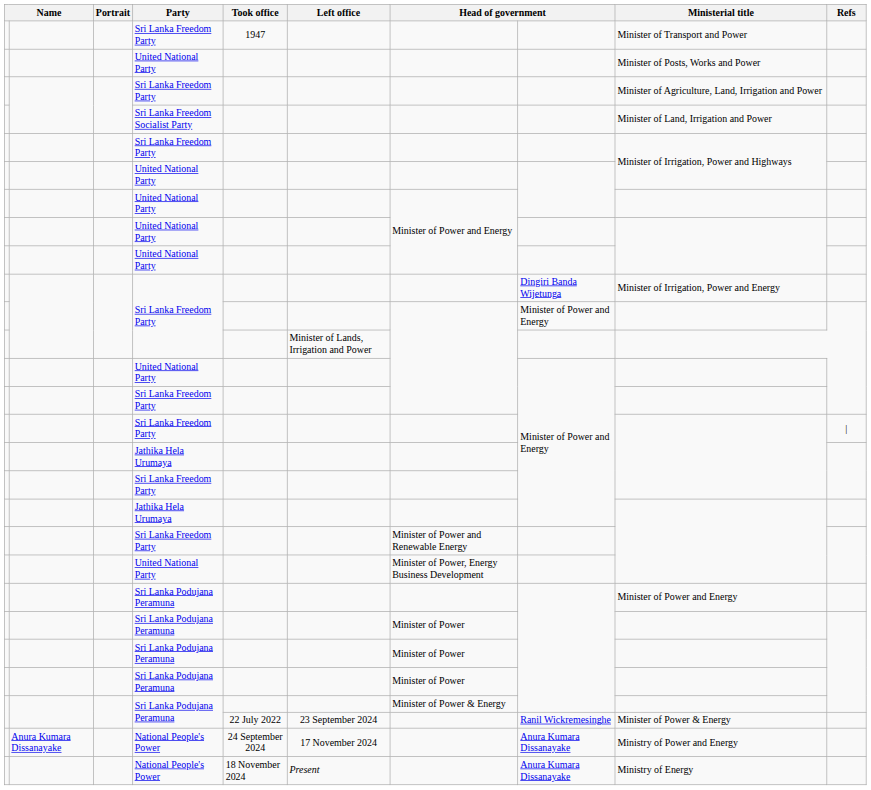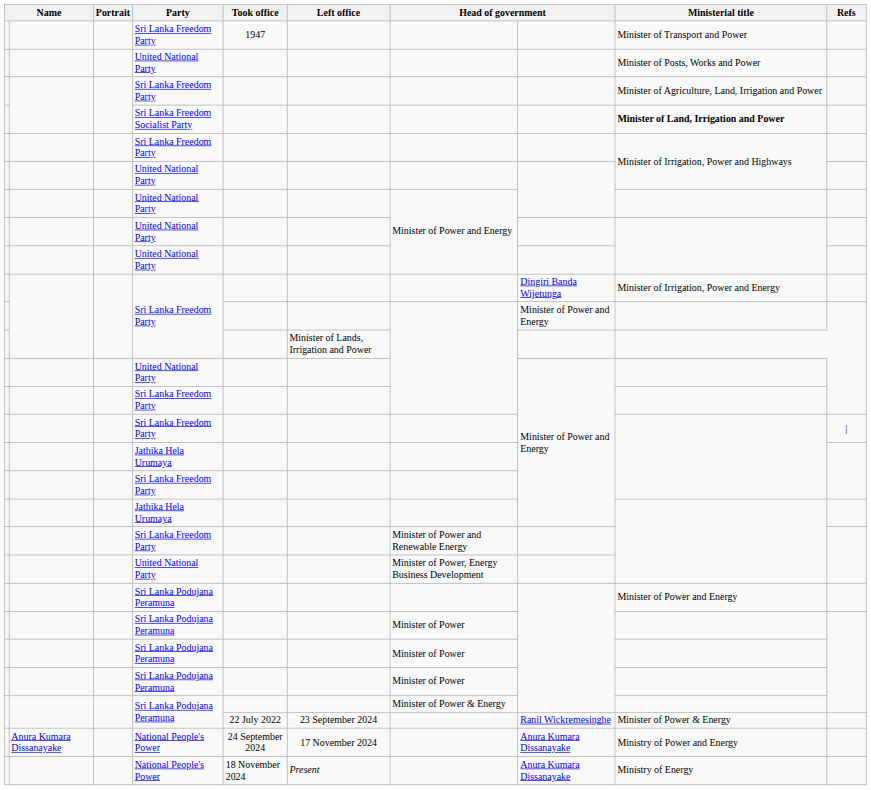(695, 119) normal -> (701, 119) bold
